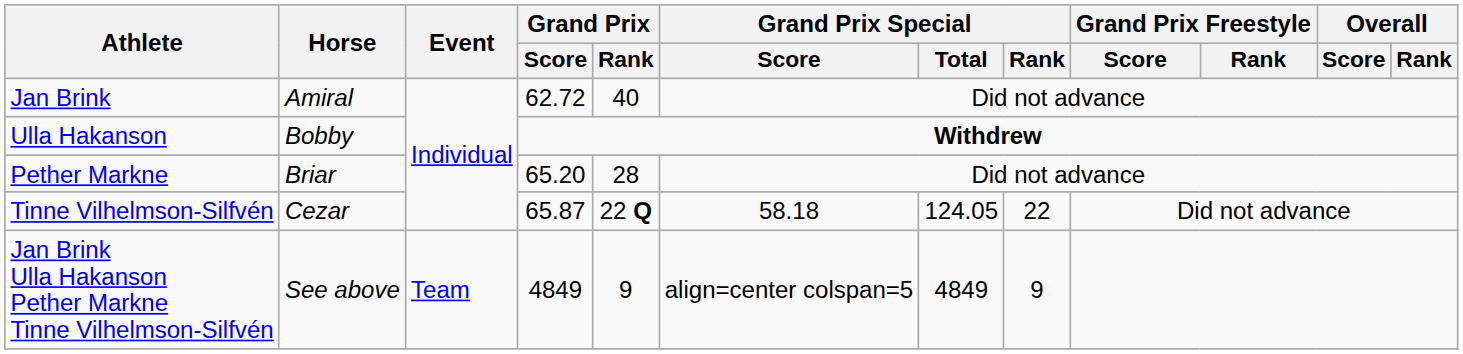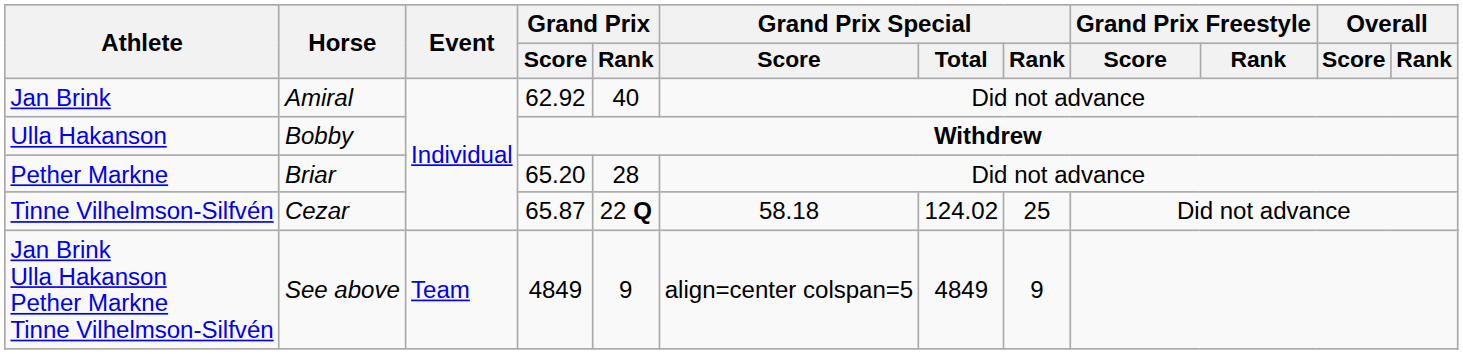(555, 98) 62.72 -> (555, 98) 62.92
(961, 212) 124.05 -> (961, 212) 124.02
(1037, 212) 22 -> (1037, 212) 25
